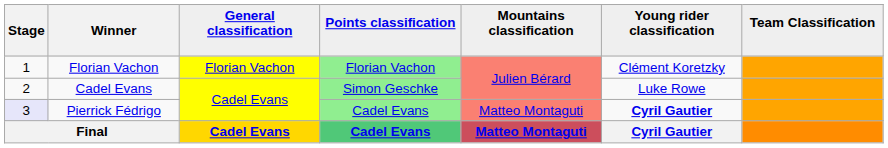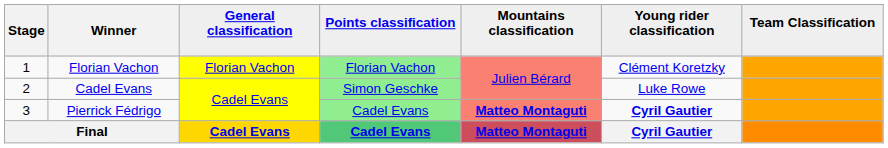(26, 110) lavender background -> (26, 110) no background
(531, 110) normal -> (531, 110) bold
